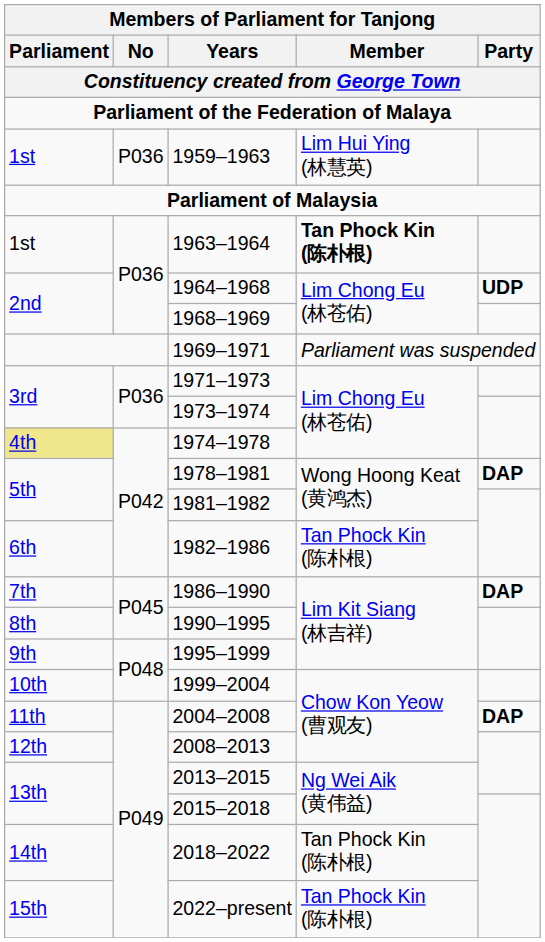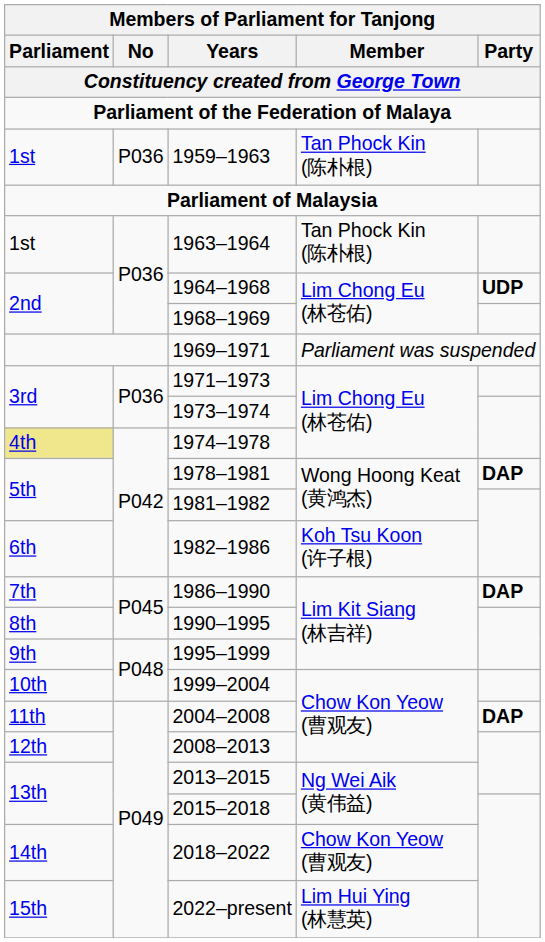(356, 155) Lim Hui Ying (林慧英) -> (363, 155) Tan Phock Kin (陈朴根)
(368, 242) bold -> (363, 242) normal
(363, 547) Tan Phock Kin (陈朴根) -> (361, 547) Koh Tsu Koon (许子根)
(363, 851) Tan Phock Kin (陈朴根) -> (372, 851) Chow Kon Yeow (曹观友)
(363, 907) Tan Phock Kin (陈朴根) -> (356, 907) Lim Hui Ying (林慧英)
